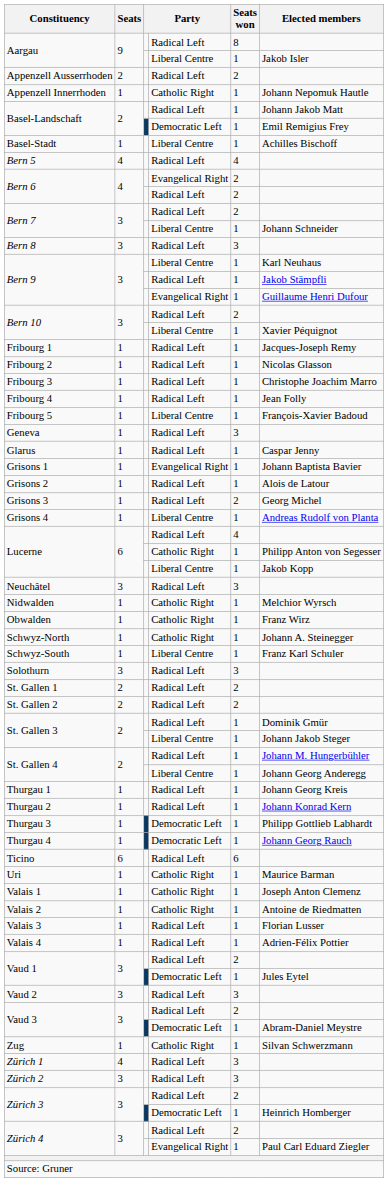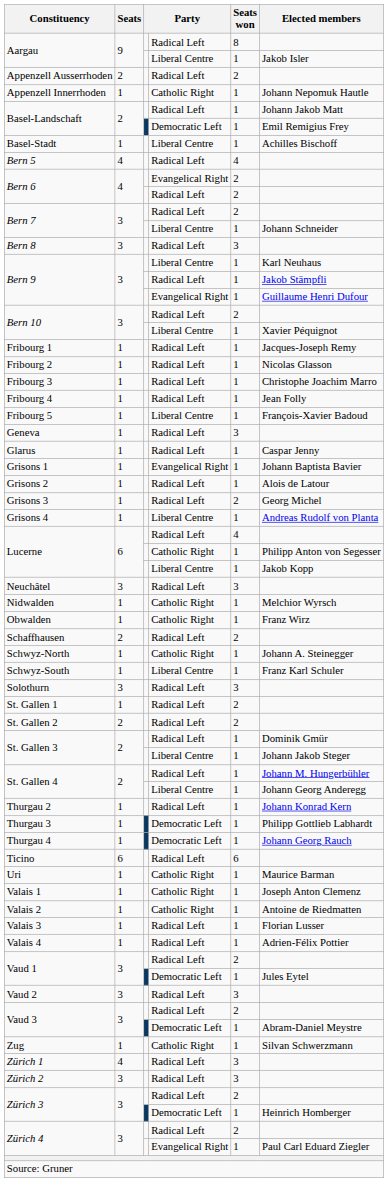+ row: (36, 637)
(120, 688) 2 -> (120, 705) 1
- row: (29, 790)
